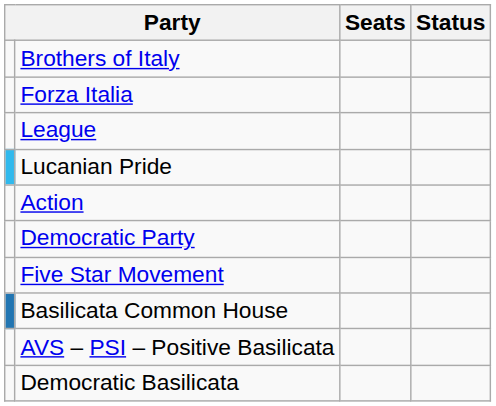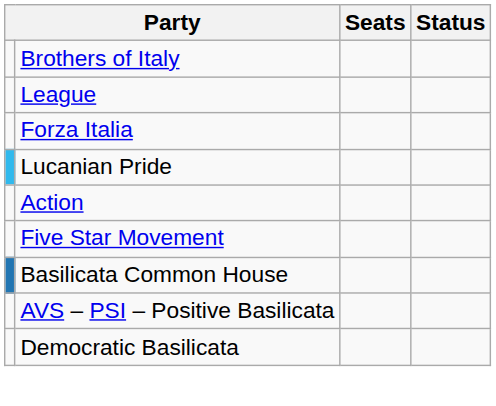rows swapped: (77, 94) <-> (58, 130)
- row: (108, 238)
